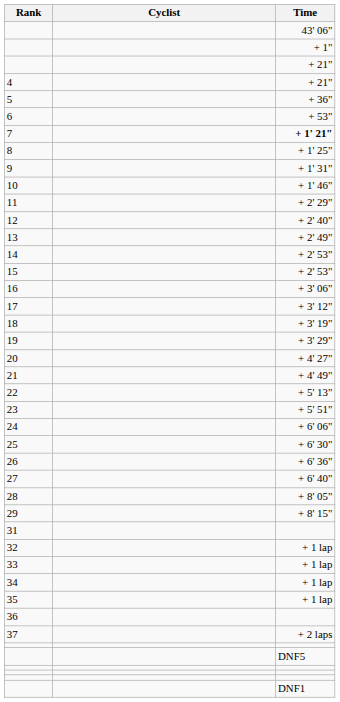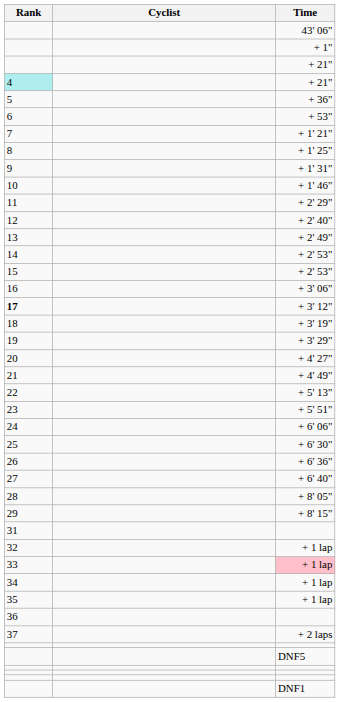(10, 82) no background -> (10, 82) paleturquoise background
(314, 133) bold -> (315, 133) normal
(12, 306) normal -> (12, 306) bold
(317, 565) no background -> (317, 565) pink background
